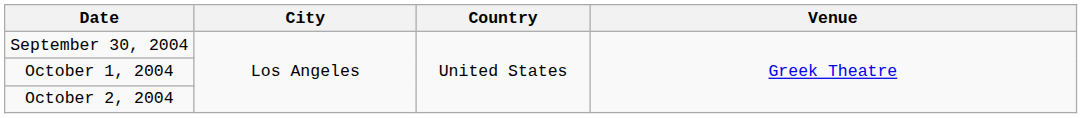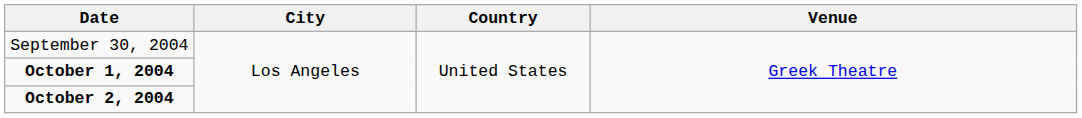(99, 72) normal -> (99, 72) bold
(99, 99) normal -> (99, 99) bold
